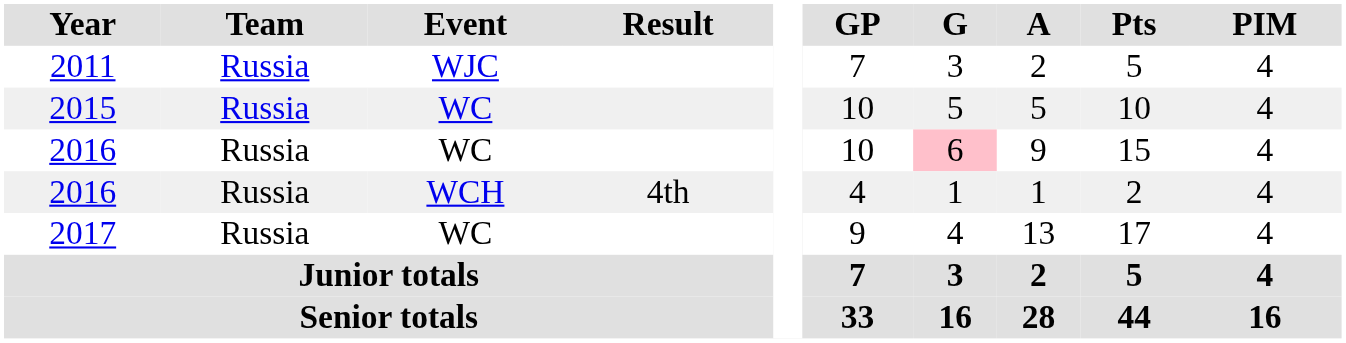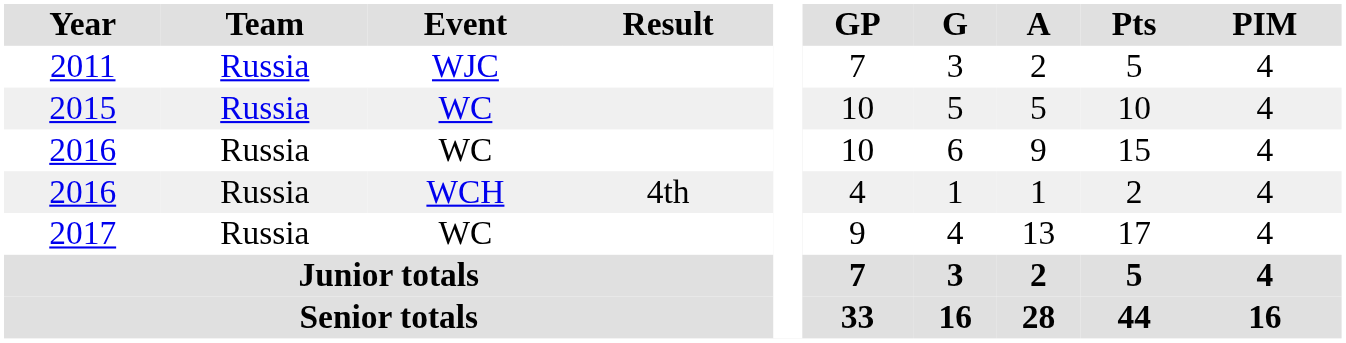(955, 149) pink background -> (955, 149) no background
